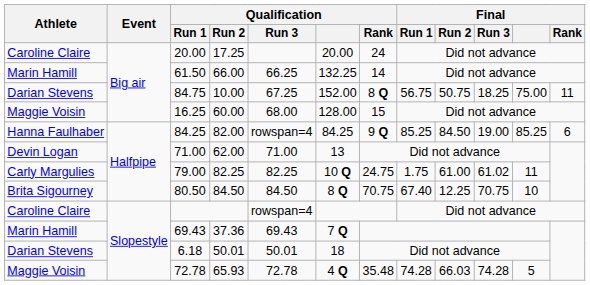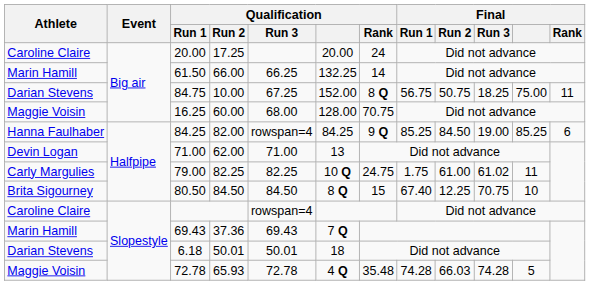(378, 113) 15 -> (378, 113) 70.75
(378, 192) 70.75 -> (378, 192) 15
